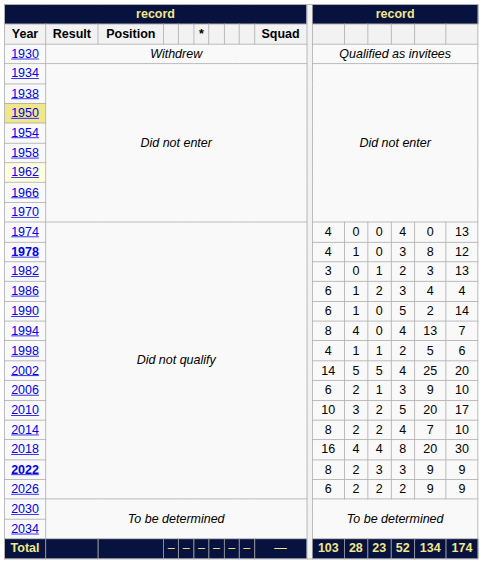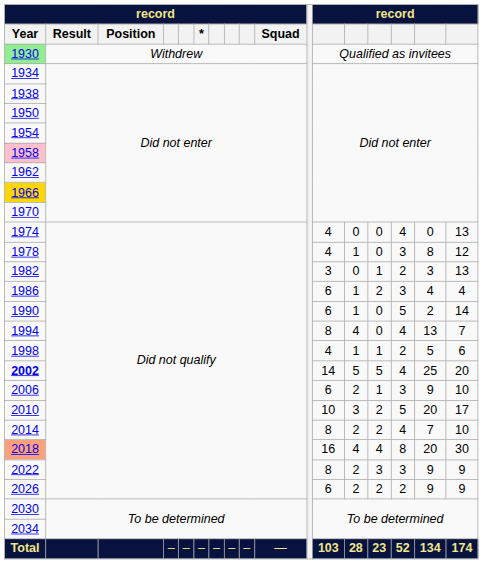(25, 53) no background -> (25, 53) lightgreen background
(25, 113) khaki background -> (25, 113) no background
(25, 152) no background -> (25, 152) pink background
(25, 172) lightyellow background -> (25, 172) no background
(25, 192) no background -> (25, 192) gold background
(25, 251) bold -> (25, 251) normal
(25, 370) normal -> (25, 370) bold
(25, 449) no background -> (25, 449) lightsalmon background
(25, 469) bold -> (25, 469) normal
